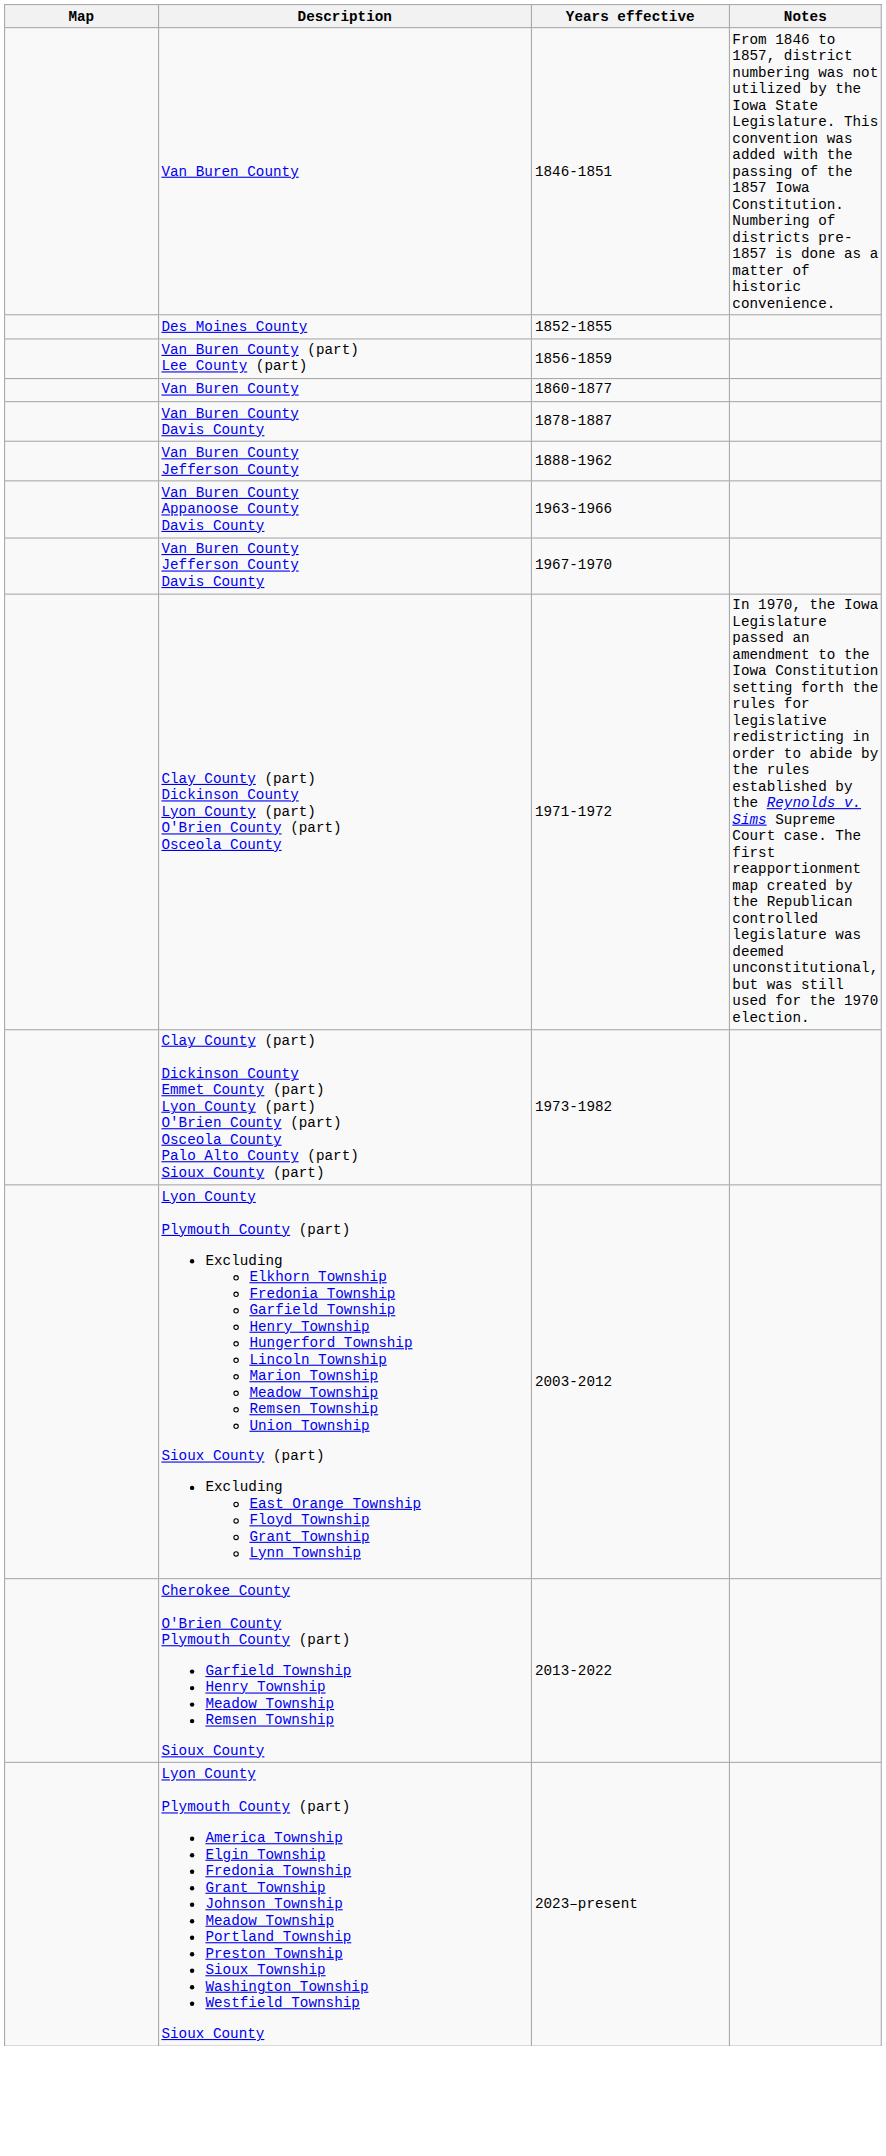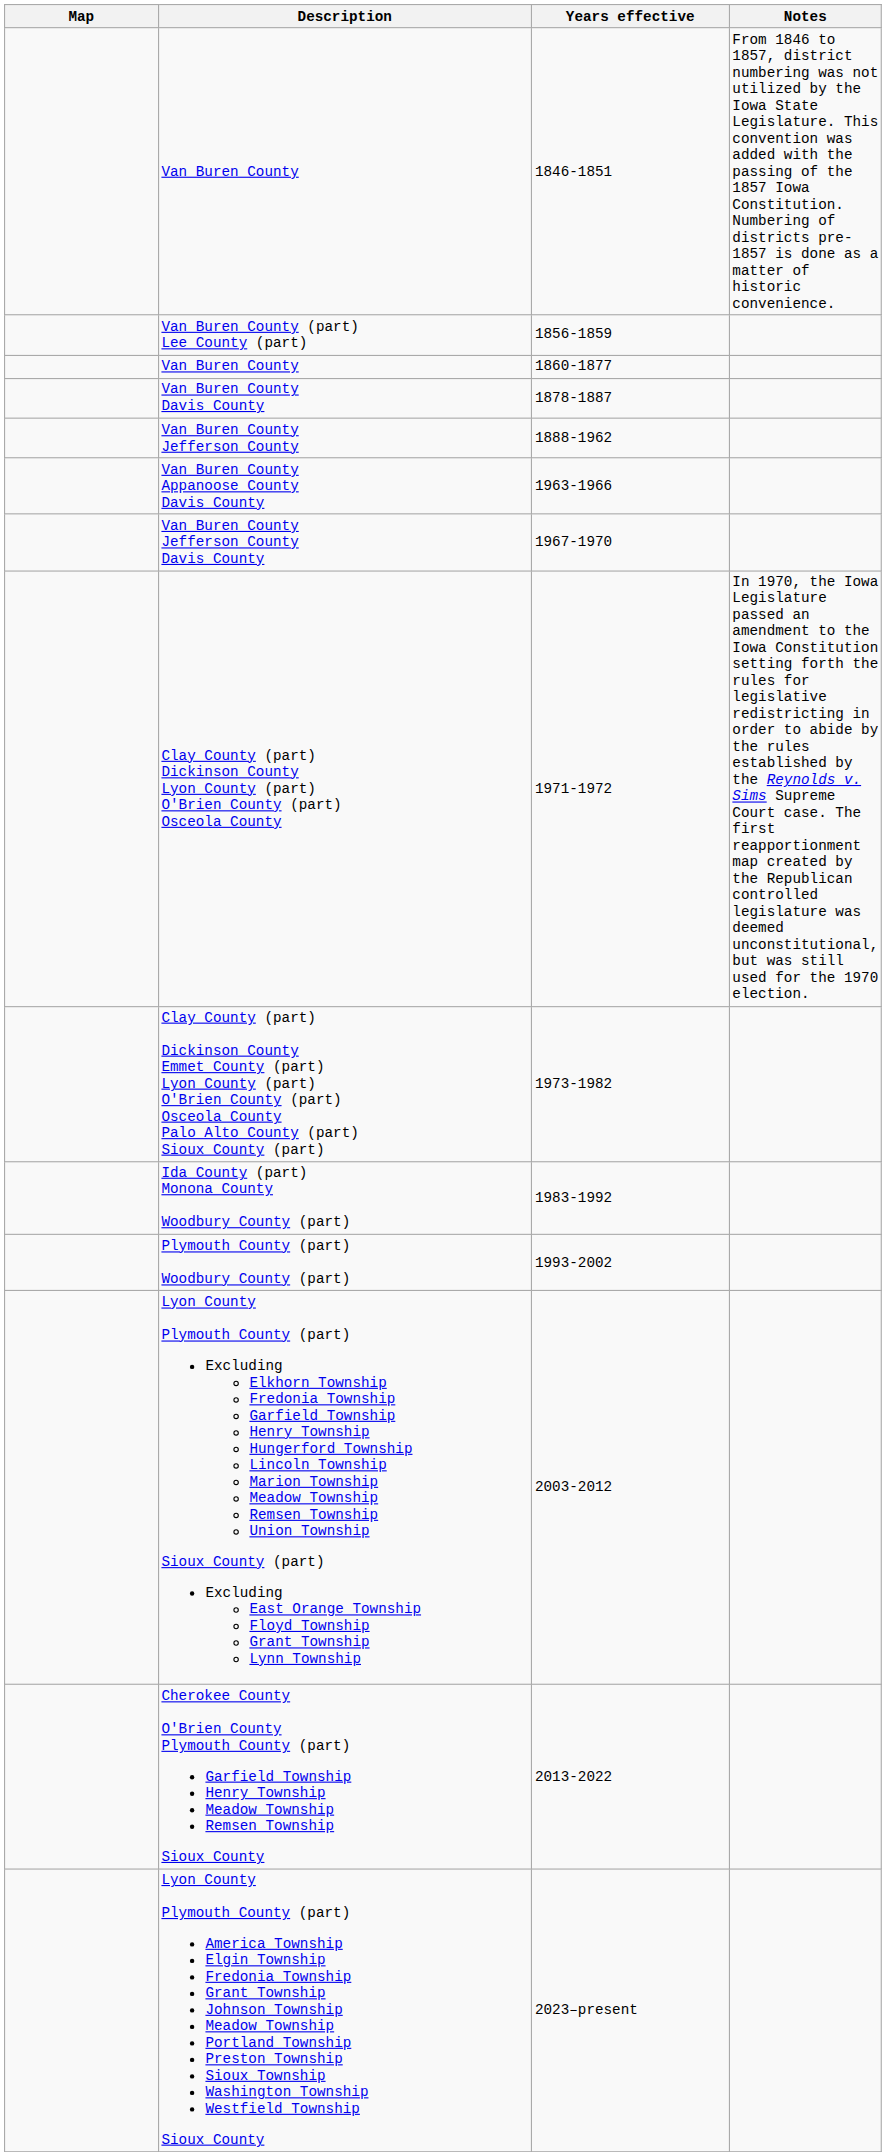- row: (234, 327)
+ row: (256, 1198)
+ row: (256, 1263)
